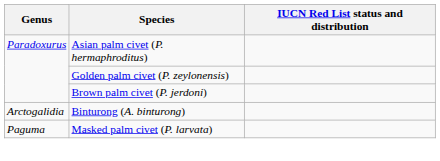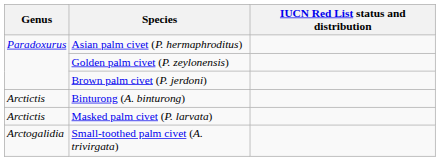(35, 111) Arctogalidia -> (26, 98) Arctictis
(26, 129) Paguma -> (26, 116) Arctictis
+ row: (137, 140)
